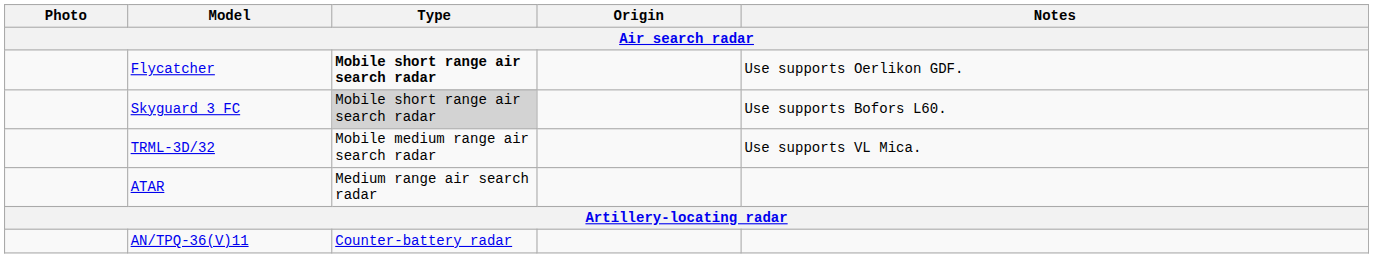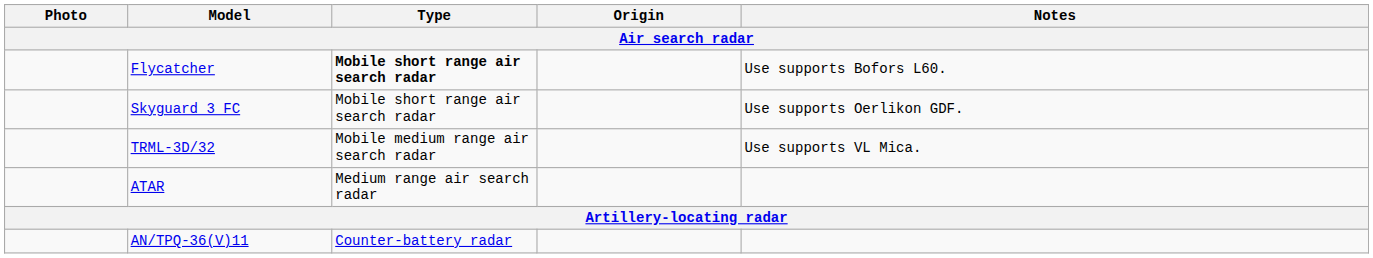(854, 70) Use supports Oerlikon GDF. -> (846, 70) Use supports Bofors L60.
(428, 109) lightgrey background -> (428, 109) no background
(846, 109) Use supports Bofors L60. -> (854, 109) Use supports Oerlikon GDF.
